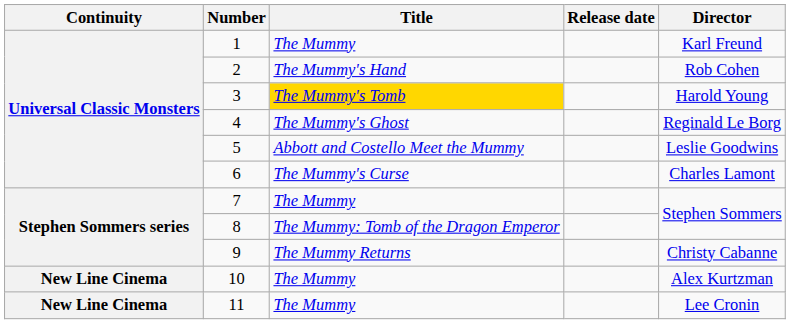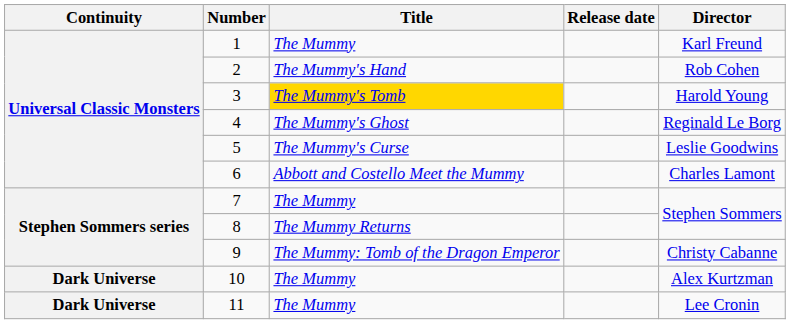(399, 148) Abbott and Costello Meet the Mummy -> (341, 148) The Mummy's Curse
(341, 174) The Mummy's Curse -> (399, 174) Abbott and Costello Meet the Mummy
(417, 226) The Mummy: Tomb of the Dragon Emperor -> (342, 226) The Mummy Returns
(342, 252) The Mummy Returns -> (417, 252) The Mummy: Tomb of the Dragon Emperor
(104, 278) New Line Cinema -> (104, 278) Dark Universe
(104, 305) New Line Cinema -> (104, 305) Dark Universe
